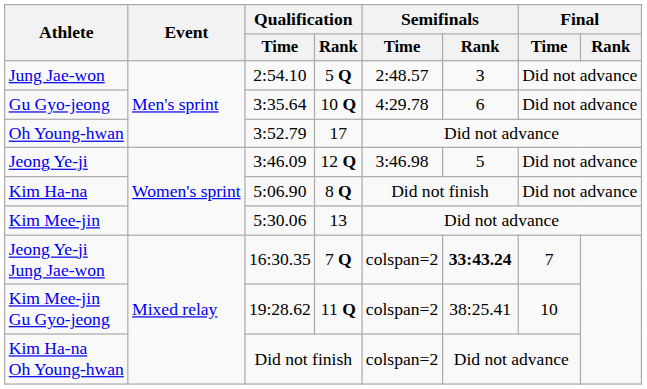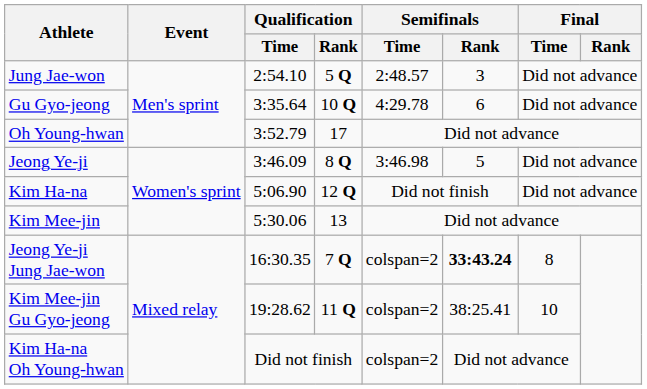(338, 162) 12 Q -> (338, 162) 8 Q
(338, 191) 8 Q -> (338, 191) 12 Q
(549, 259) 7 -> (549, 259) 8
